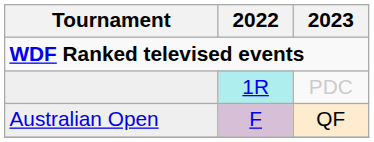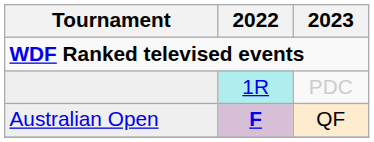(256, 119) normal -> (256, 119) bold
